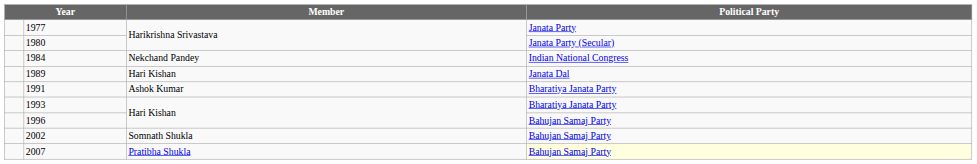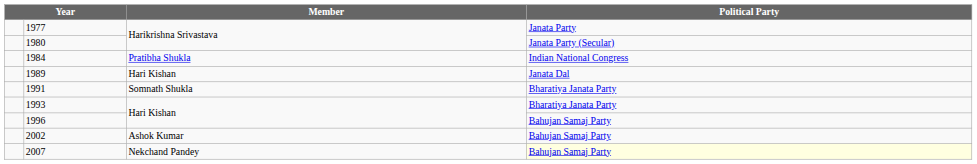(164, 58) Nekchand Pandey -> (159, 58) Pratibha Shukla
(156, 89) Ashok Kumar -> (161, 89) Somnath Shukla
(161, 136) Somnath Shukla -> (156, 136) Ashok Kumar
(159, 151) Pratibha Shukla -> (164, 151) Nekchand Pandey
